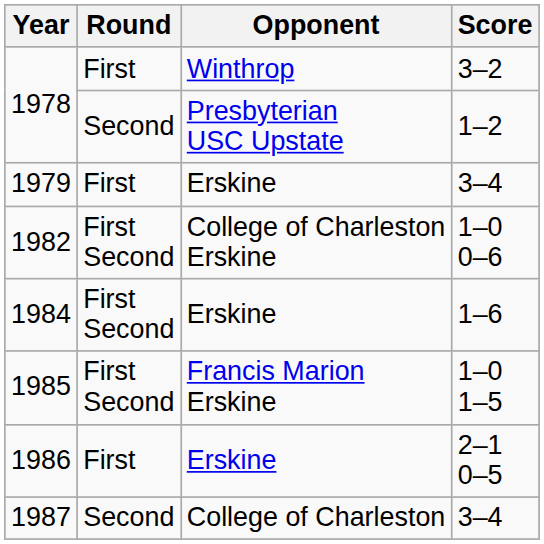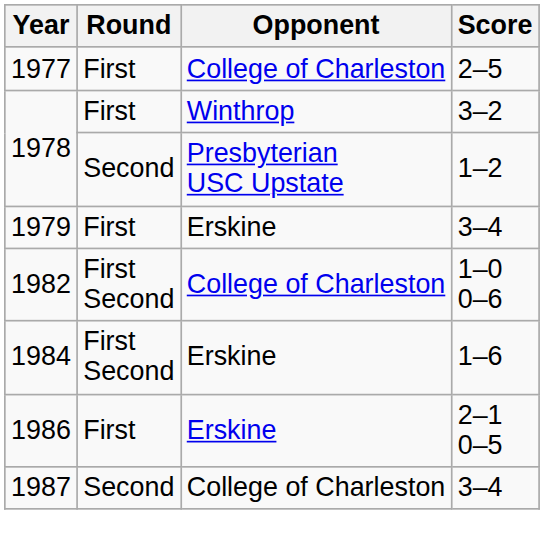+ row: (41, 68)
(316, 241) College of Charleston Erskine -> (316, 284) College of Charleston
- row: (41, 387)
